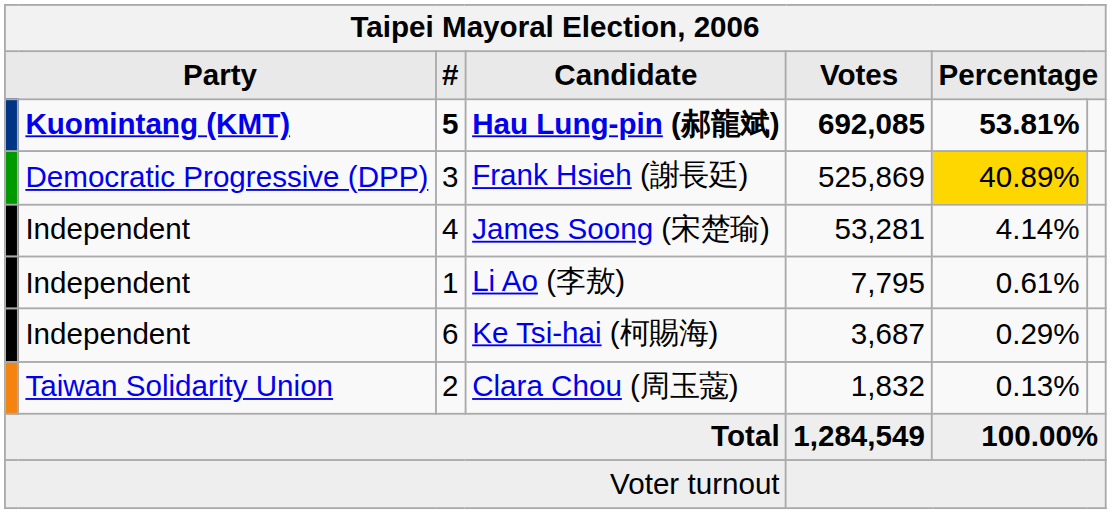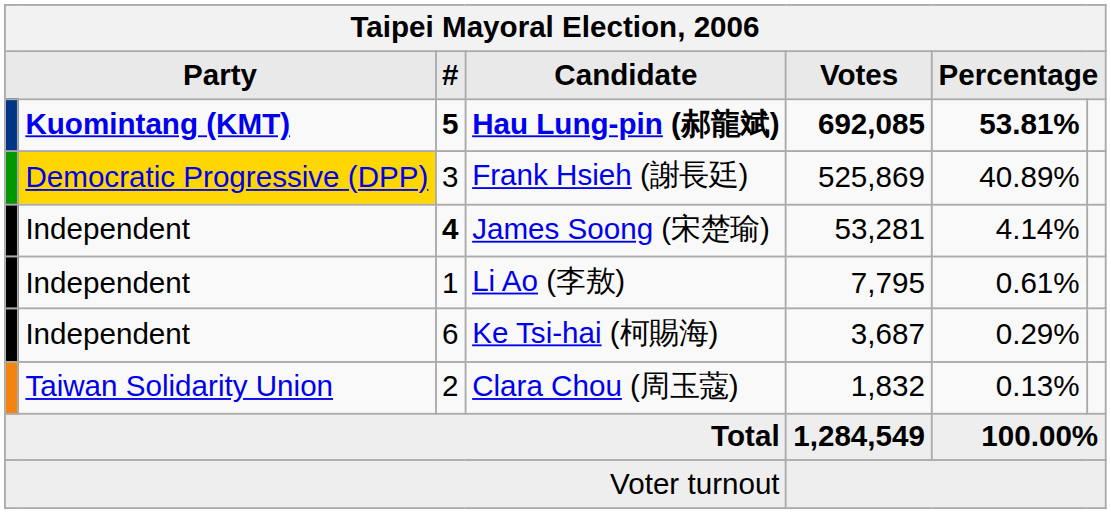(227, 177) no background -> (227, 177) gold background
(1029, 177) gold background -> (1029, 177) no background
(450, 229) normal -> (450, 229) bold
